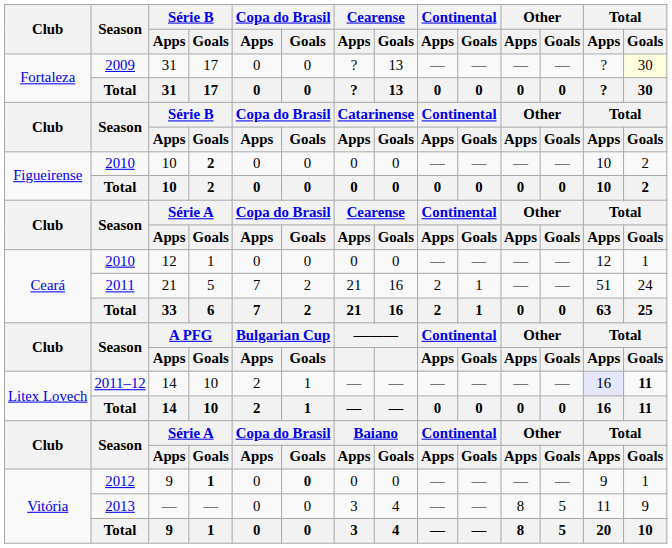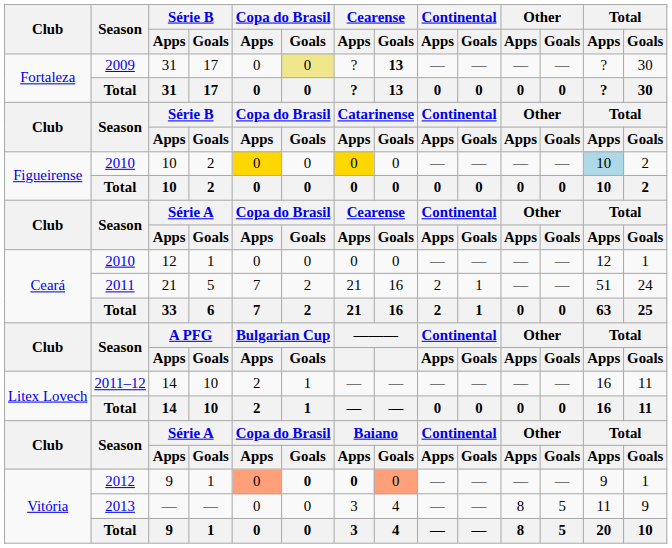(308, 66) no background -> (308, 66) khaki background
(396, 66) normal -> (396, 66) bold
(645, 66) lightyellow background -> (645, 66) no background
(211, 163) bold -> (211, 163) normal
(257, 163) no background -> (257, 163) gold background
(354, 163) no background -> (354, 163) gold background
(604, 163) no background -> (604, 163) lightblue background
(604, 384) lavender background -> (604, 384) no background
(645, 384) bold -> (645, 384) normal
(211, 481) bold -> (211, 481) normal
(257, 481) no background -> (257, 481) lightsalmon background
(354, 481) normal -> (354, 481) bold
(396, 481) no background -> (396, 481) lightsalmon background
